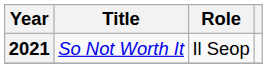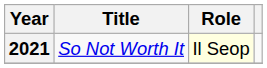(221, 48) no background -> (221, 48) lightyellow background
